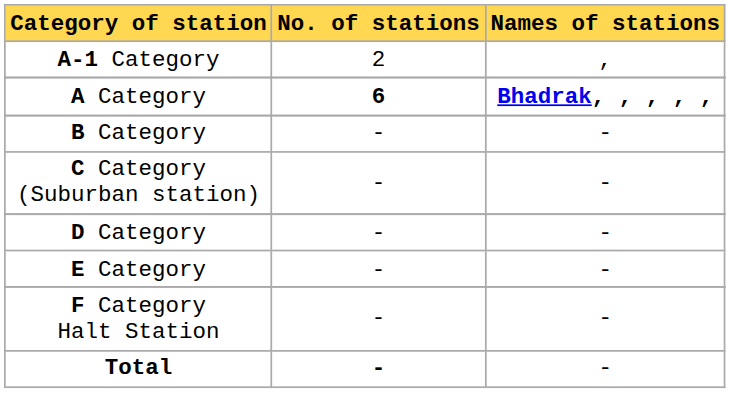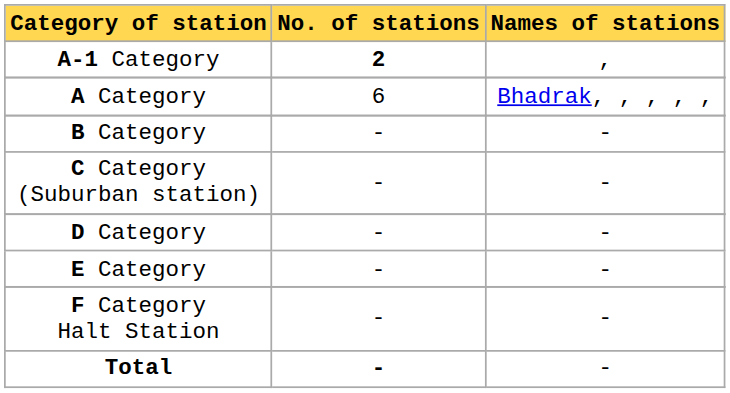(379, 60) normal -> (379, 60) bold
(379, 97) bold -> (379, 97) normal
(605, 97) bold -> (605, 97) normal
